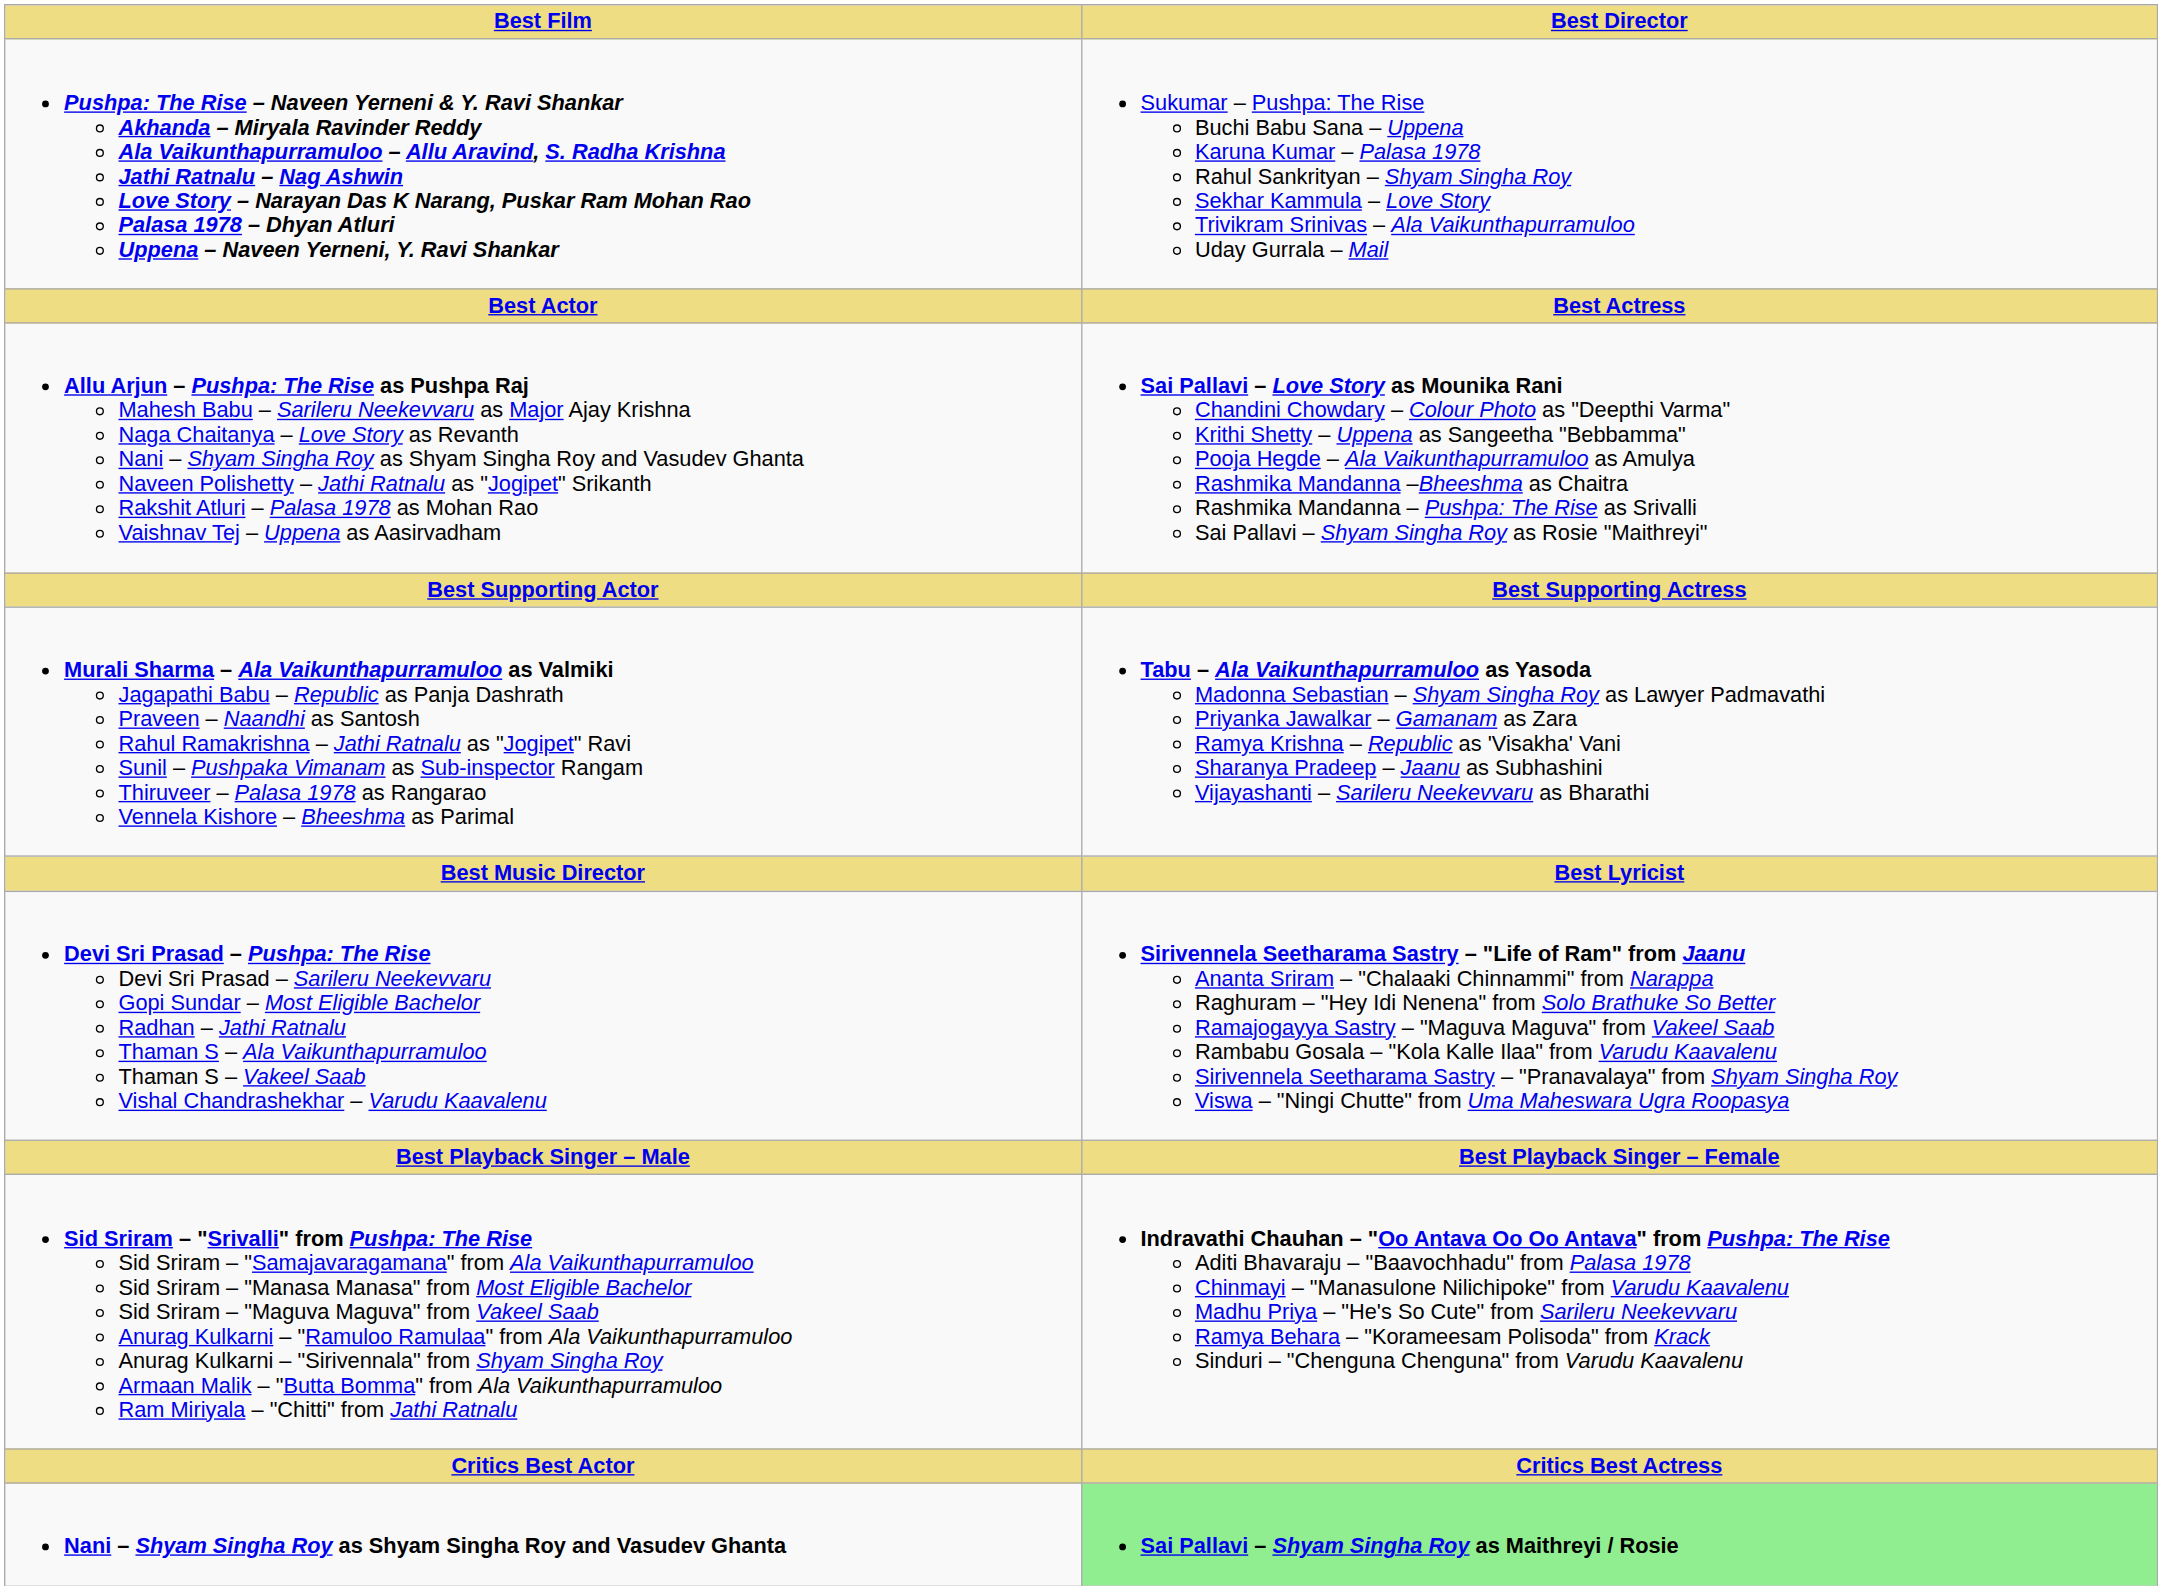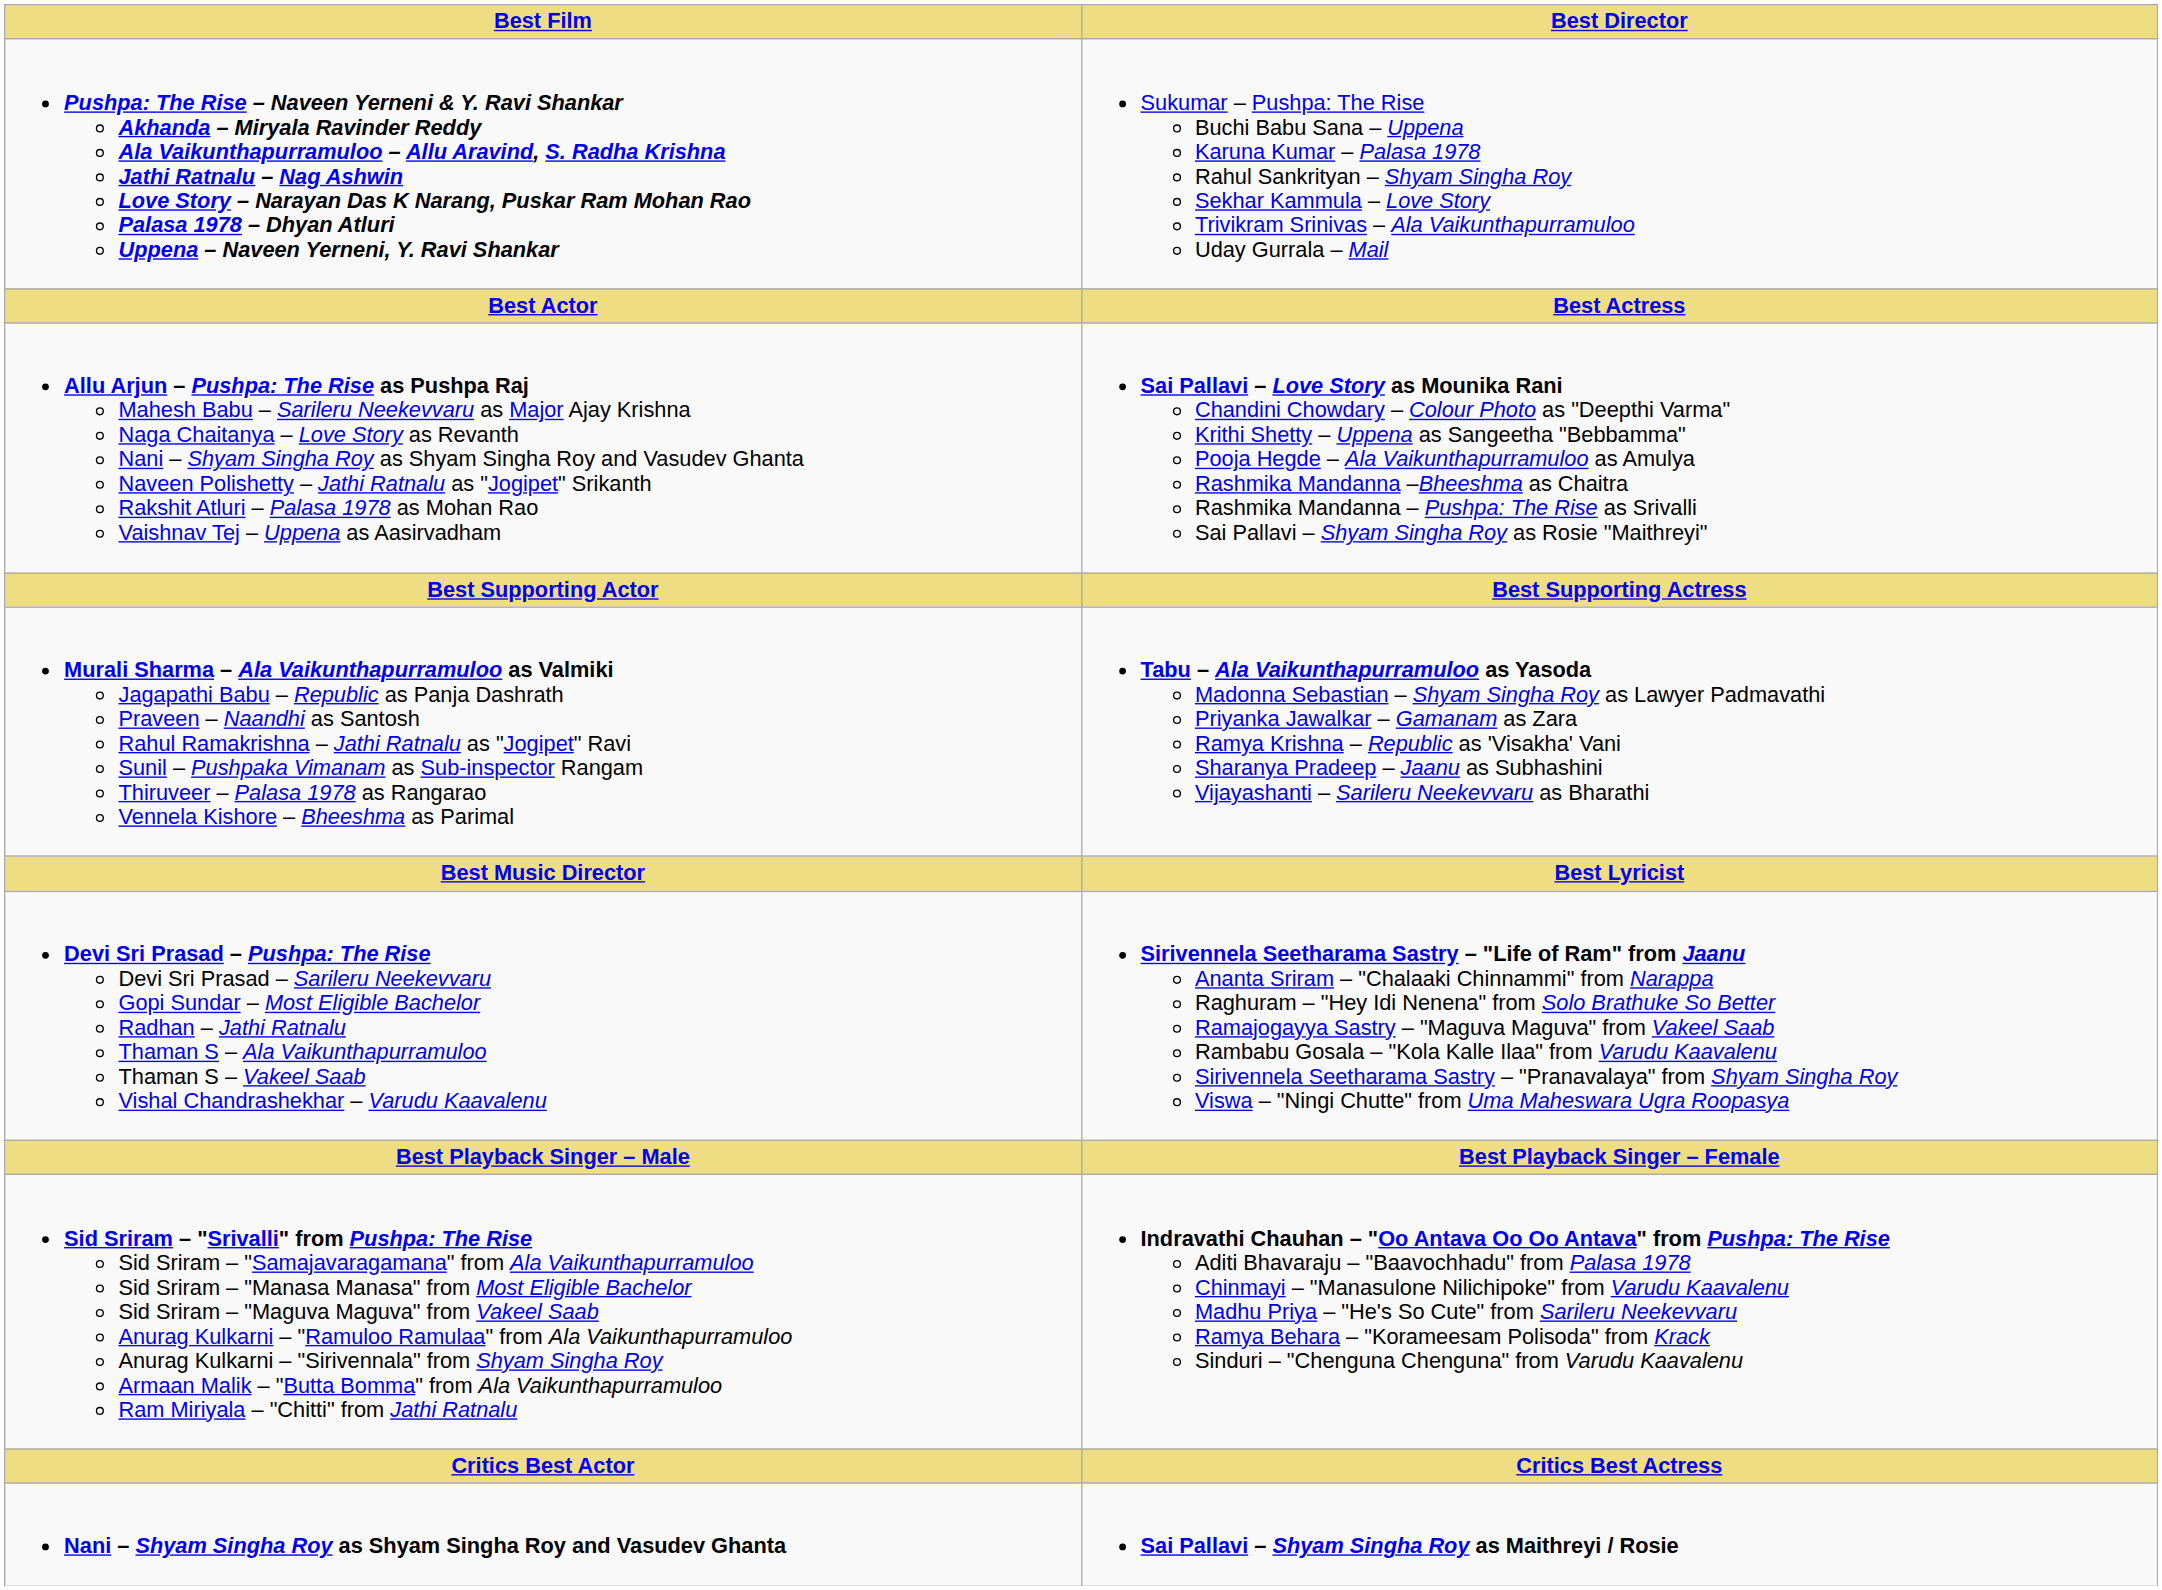(1619, 1547) lightgreen background -> (1619, 1547) no background
